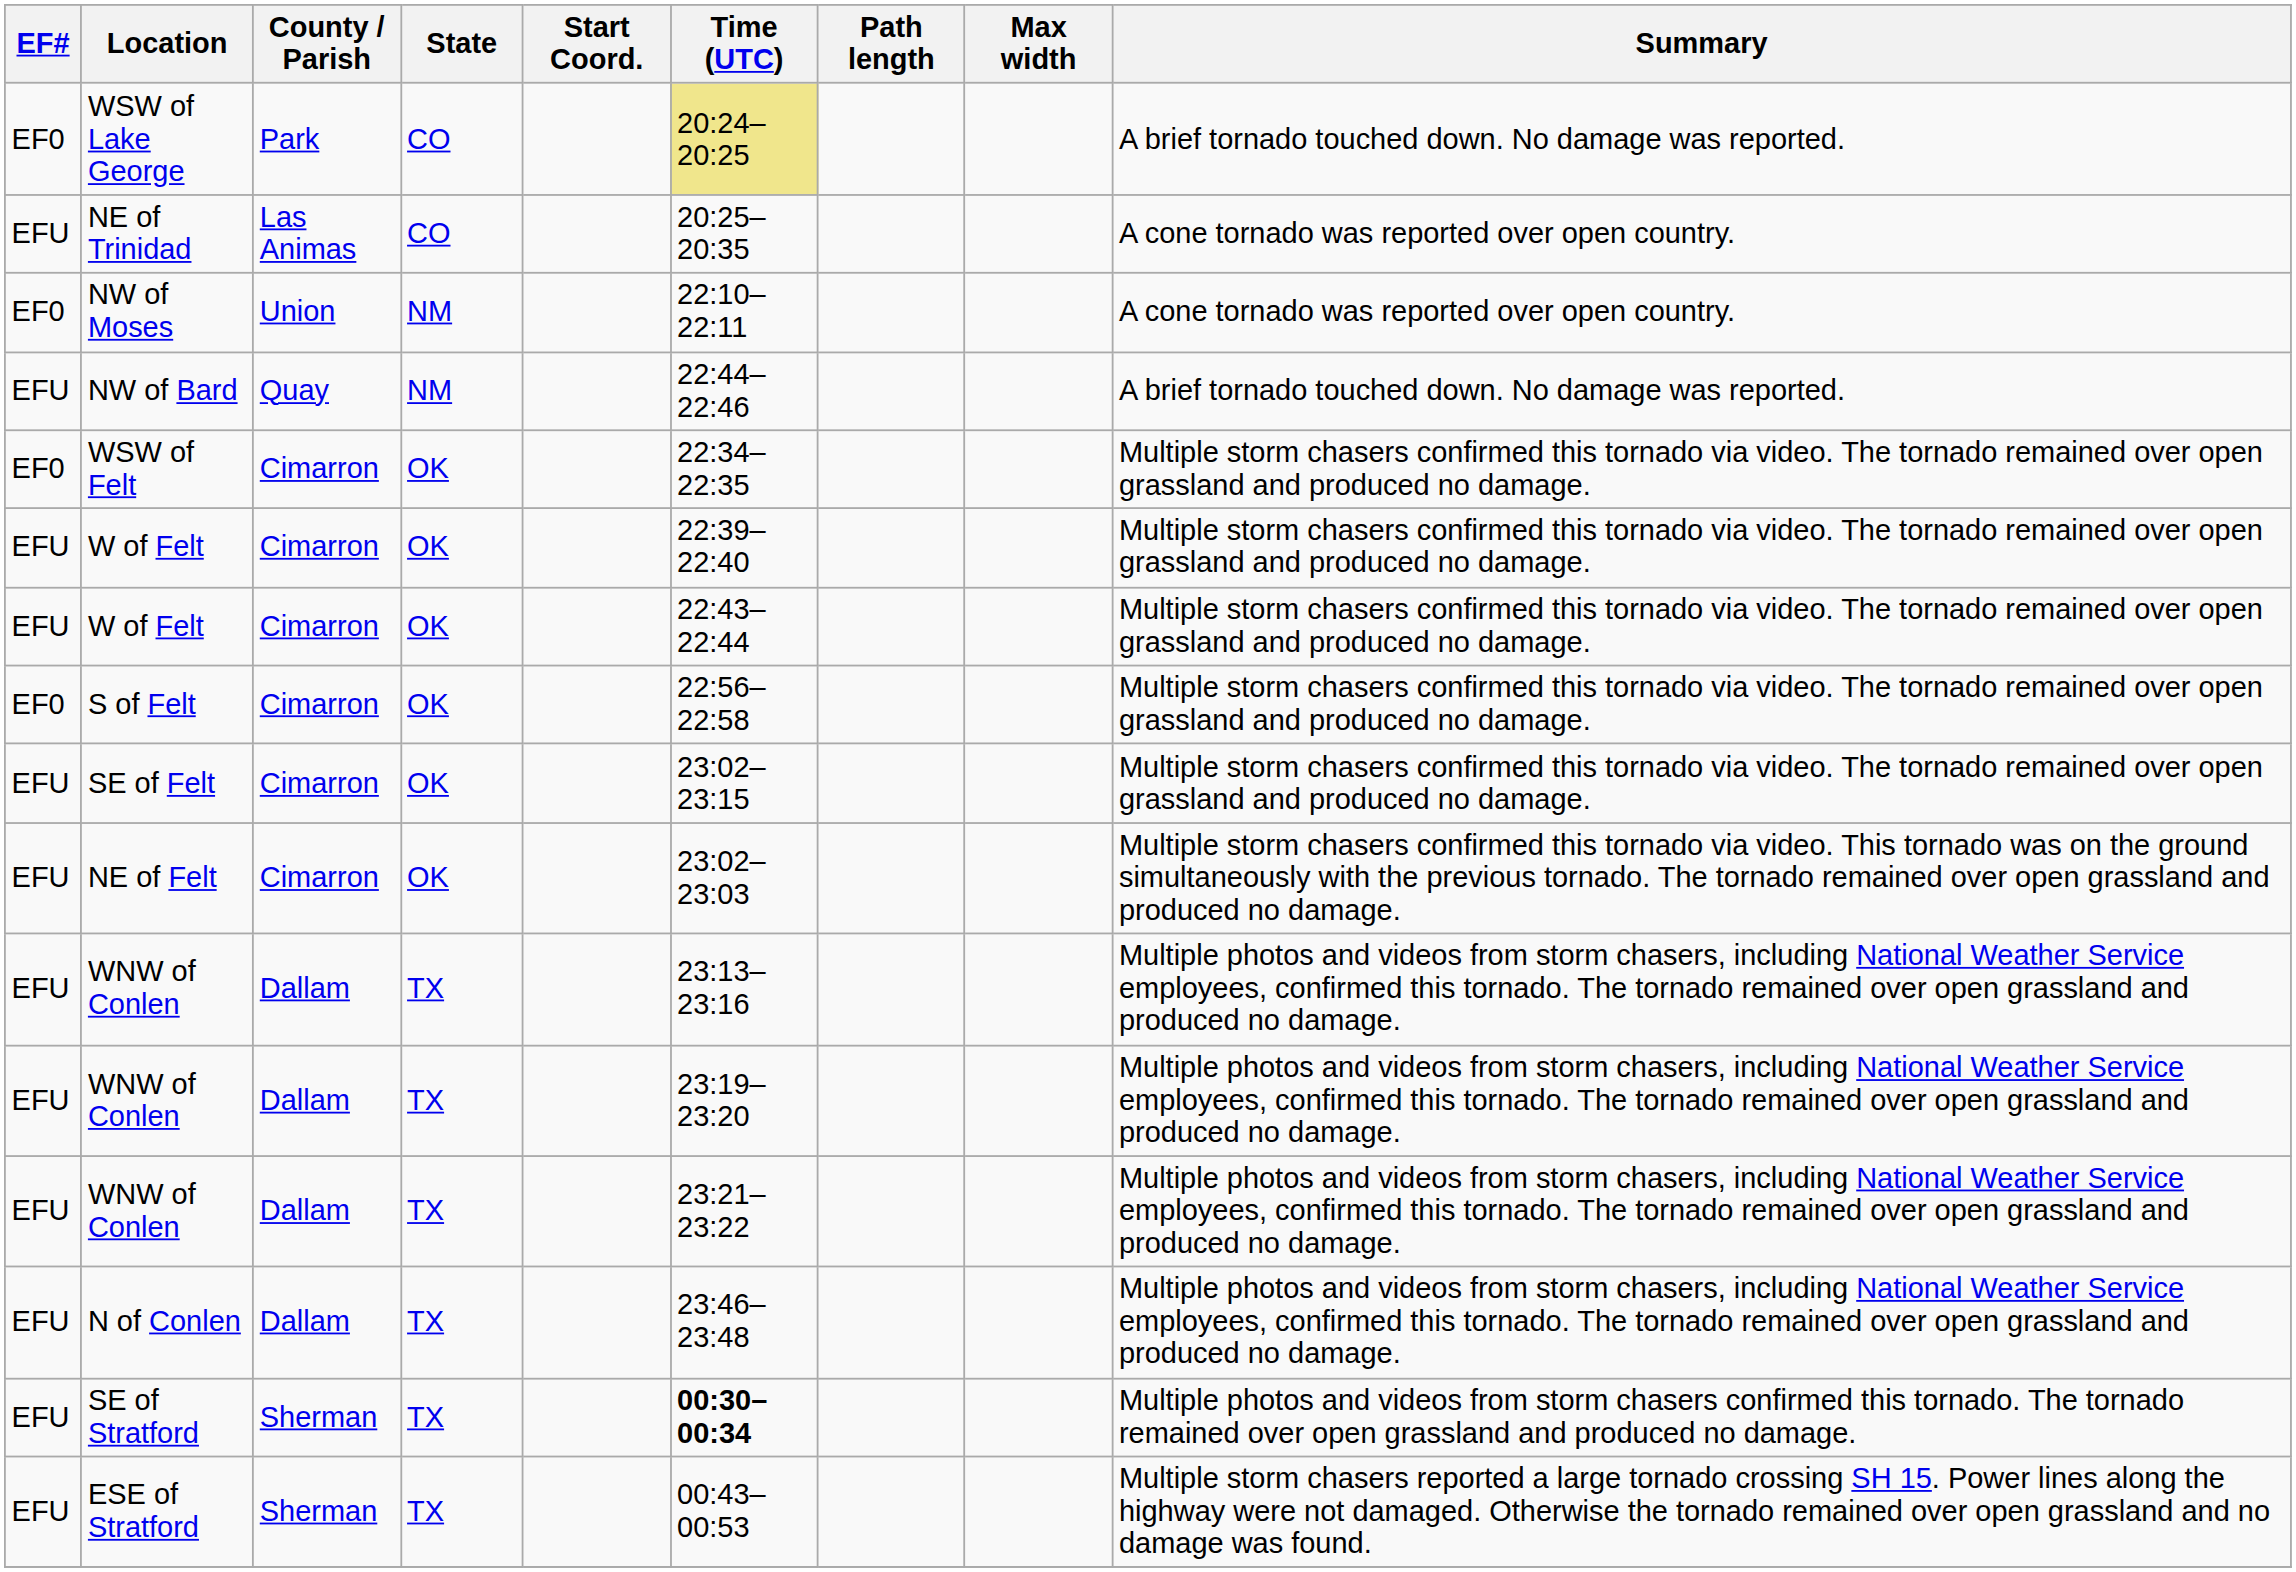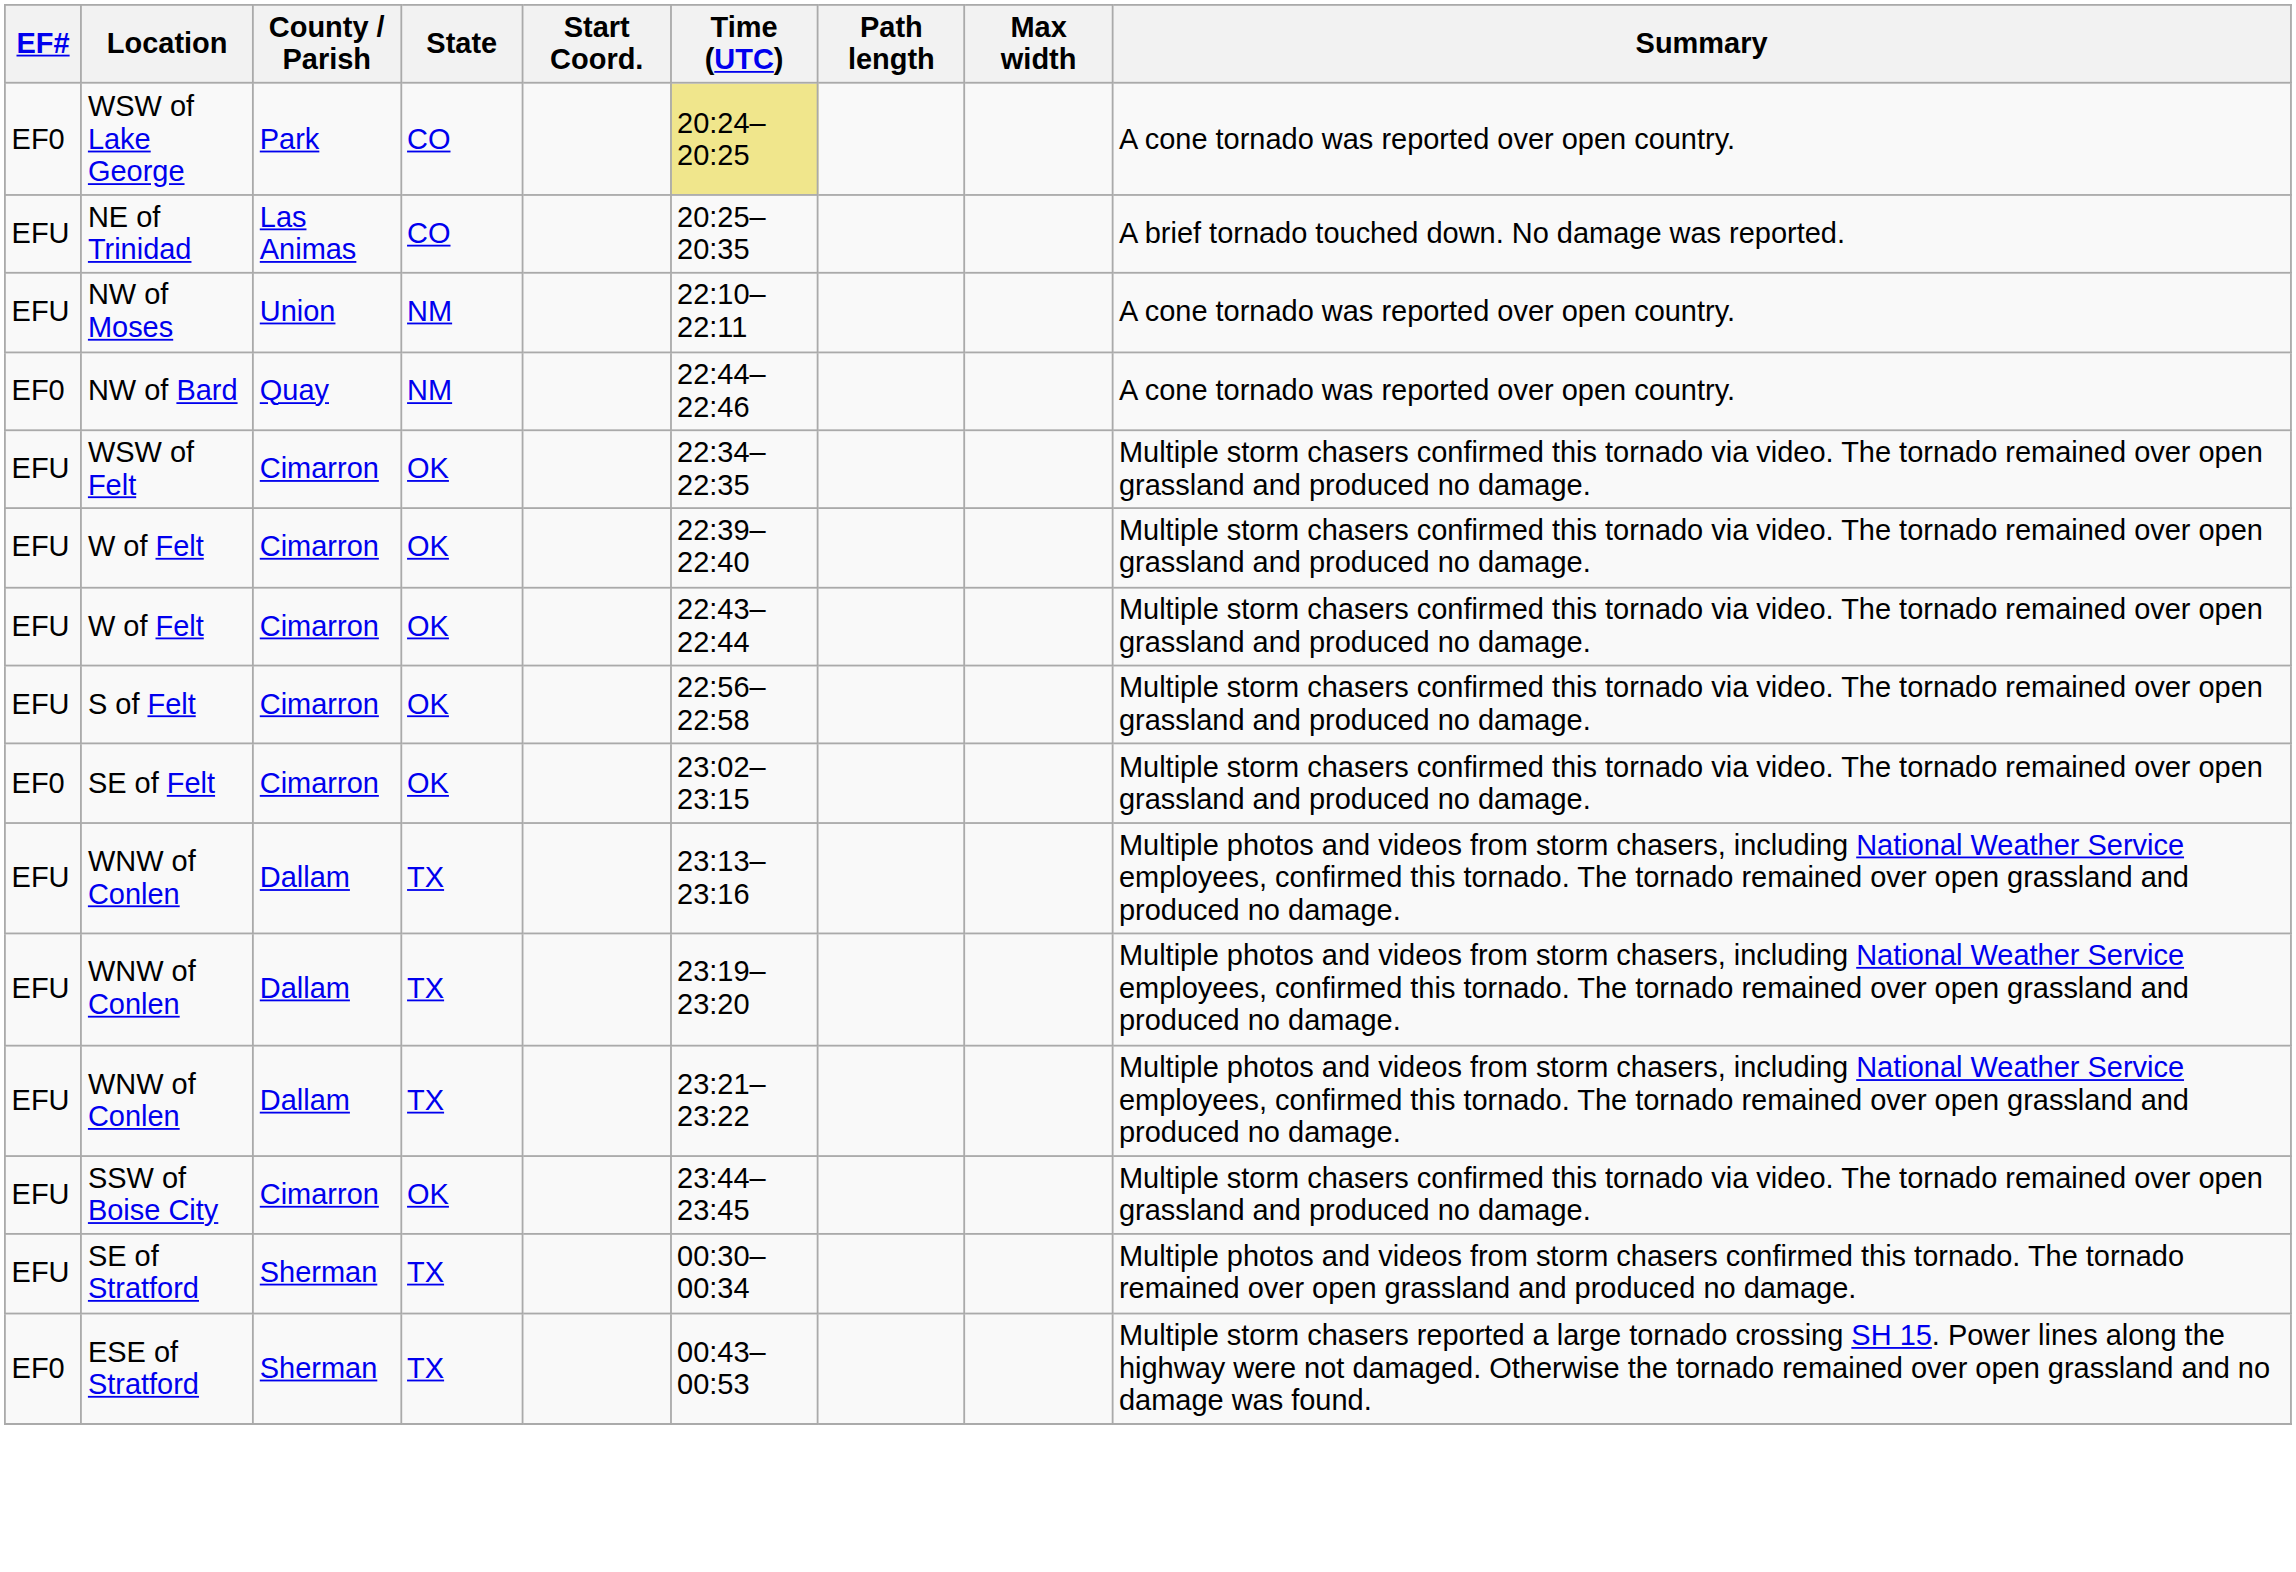(1482, 138) A brief tornado touched down. No damage was reported. -> (1427, 138) A cone tornado was reported over open country.
(1427, 233) A cone tornado was reported over open country. -> (1482, 233) A brief tornado touched down. No damage was reported.
(38, 311) EF0 -> (41, 311) EFU
(41, 390) EFU -> (38, 390) EF0
(1482, 390) A brief tornado touched down. No damage was reported. -> (1427, 390) A cone tornado was reported over open country.
(38, 468) EF0 -> (41, 468) EFU
(38, 704) EF0 -> (41, 704) EFU
(41, 782) EFU -> (38, 782) EF0
- row: (152, 877)
+ row: (153, 1194)
- row: (164, 1322)
(722, 1416) bold -> (721, 1273) normal
(41, 1511) EFU -> (38, 1367) EF0
